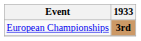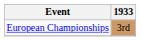(123, 28) bold -> (123, 28) normal
